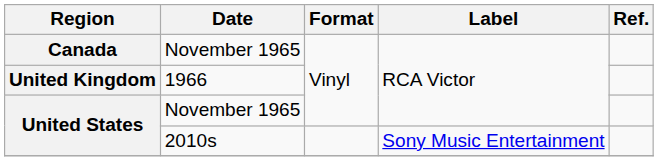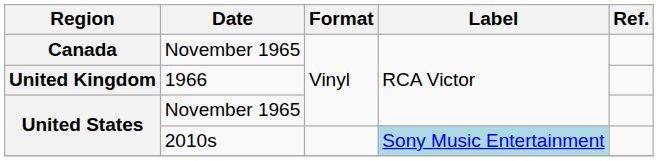(493, 140) no background -> (493, 140) lightblue background
